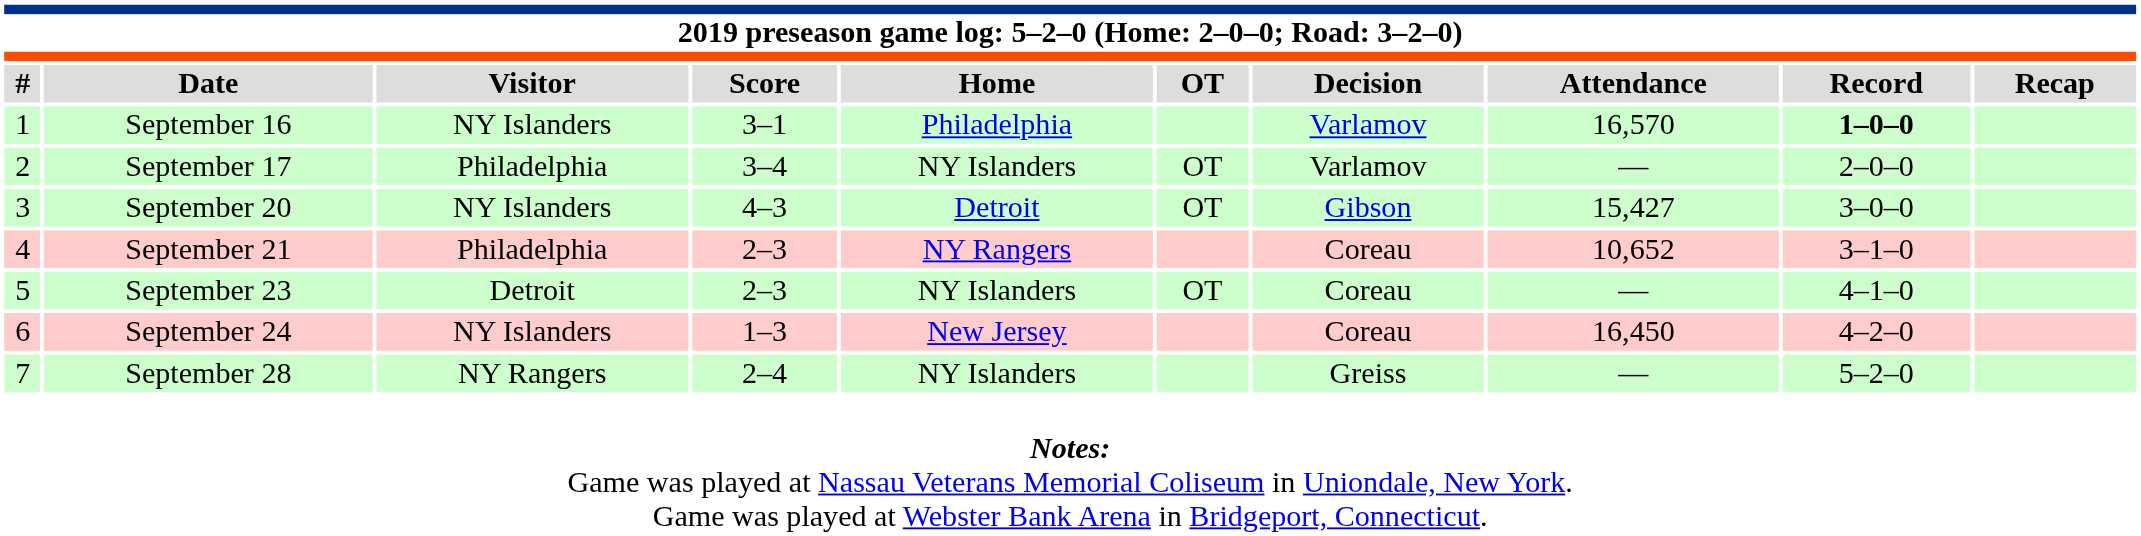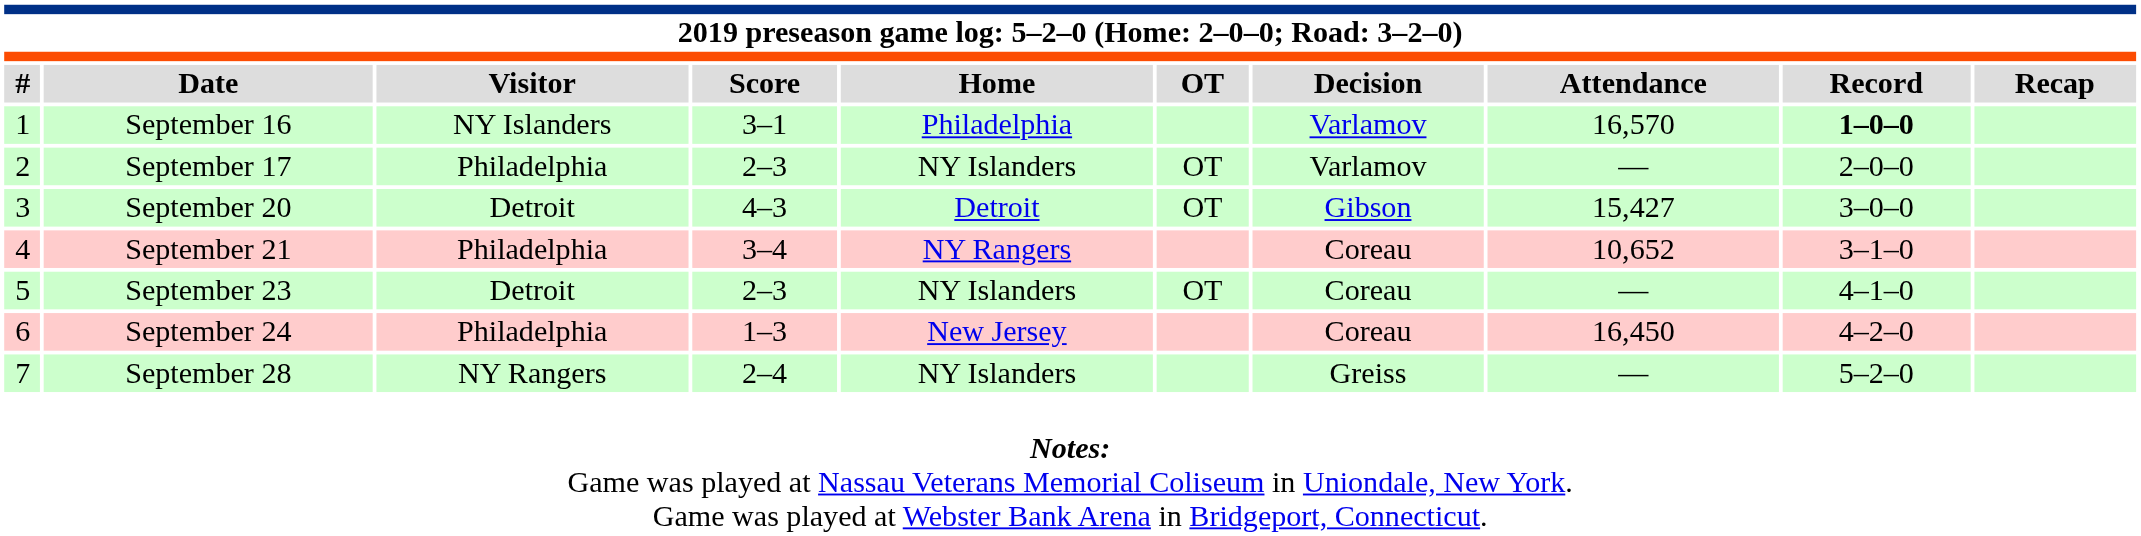(765, 166) 3–4 -> (765, 166) 2–3
(532, 207) NY Islanders -> (532, 207) Detroit
(765, 248) 2–3 -> (765, 248) 3–4
(532, 331) NY Islanders -> (532, 331) Philadelphia
